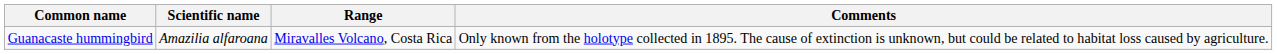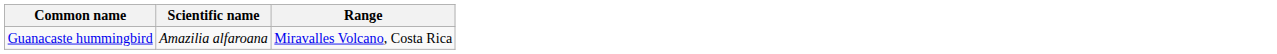- column: (864, 15)
